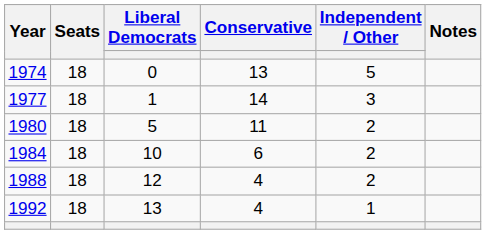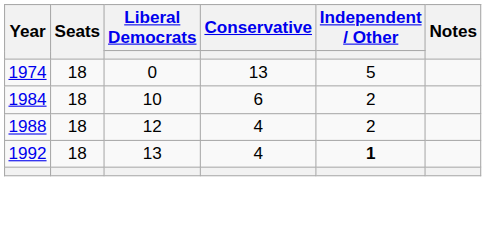- row: (28, 99)
- row: (28, 126)
(371, 208) normal -> (371, 153) bold
